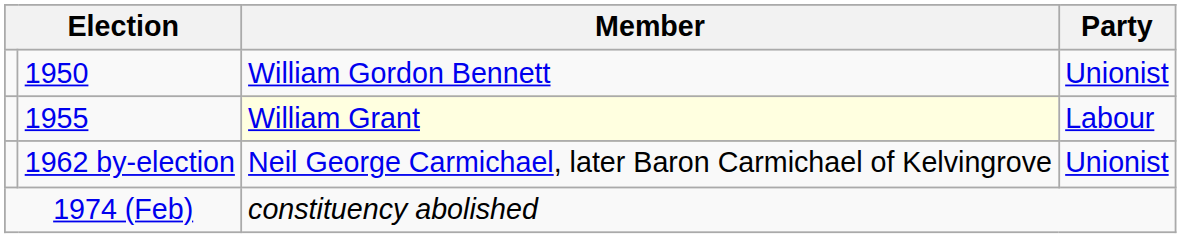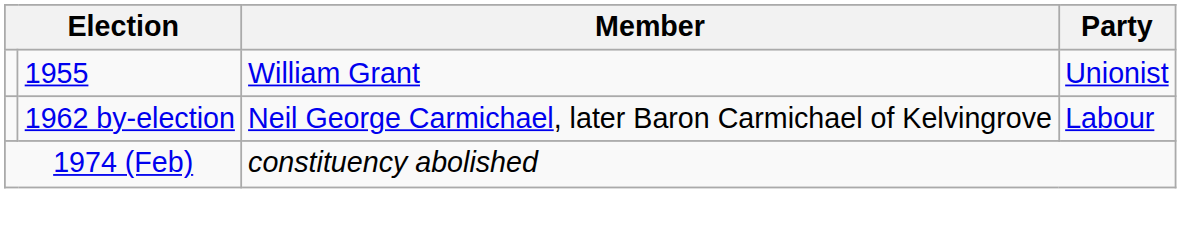- row: (57, 72)
(334, 118) lightyellow background -> (334, 72) no background
(1110, 118) Labour -> (1117, 72) Unionist
(1117, 163) Unionist -> (1110, 118) Labour
